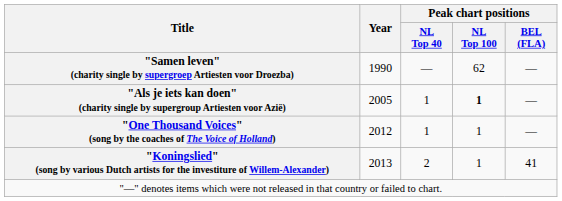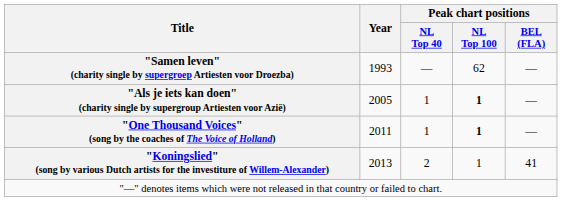(380, 68) 1990 -> (380, 68) 1993
(380, 131) 2012 -> (380, 131) 2011
(479, 131) normal -> (479, 131) bold
